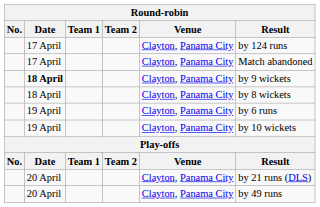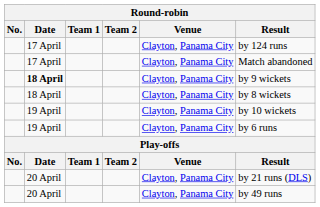(258, 111) by 6 runs -> (267, 111) by 10 wickets
(267, 128) by 10 wickets -> (258, 128) by 6 runs
